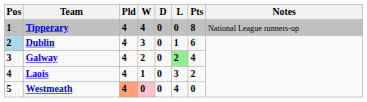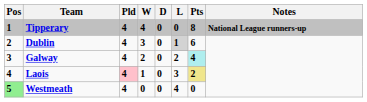(254, 28) normal -> (257, 27) bold
(9, 43) lightblue background -> (9, 43) no background
(176, 43) no background -> (176, 43) lightgrey background
(176, 58) lightgreen background -> (176, 58) no background
(193, 58) no background -> (193, 58) paleturquoise background
(124, 74) no background -> (124, 74) pink background
(193, 74) no background -> (193, 74) khaki background
(9, 89) no background -> (9, 89) lightgreen background
(124, 89) lightsalmon background -> (124, 89) no background
(143, 89) pink background -> (143, 89) no background
